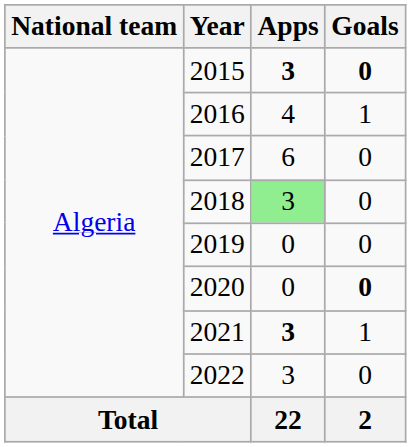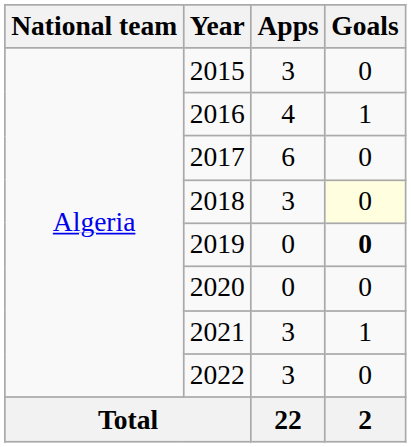(288, 69) bold -> (288, 69) normal
(365, 69) bold -> (365, 69) normal
(288, 200) lightgreen background -> (288, 200) no background
(365, 200) no background -> (365, 200) lightyellow background
(365, 244) normal -> (365, 244) bold
(365, 288) bold -> (365, 288) normal
(288, 331) bold -> (288, 331) normal
